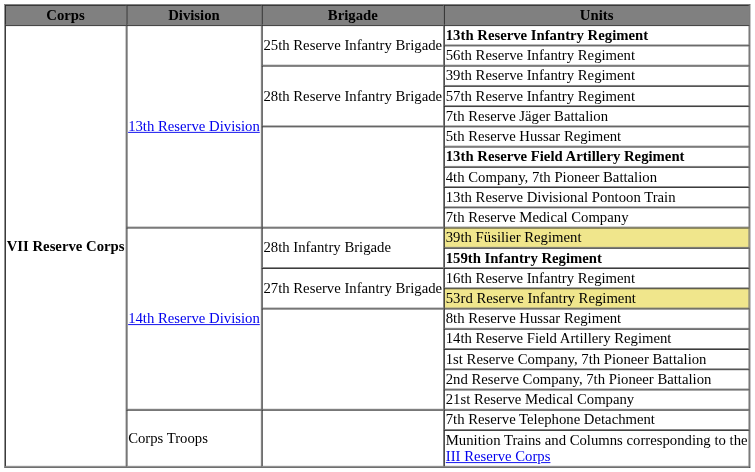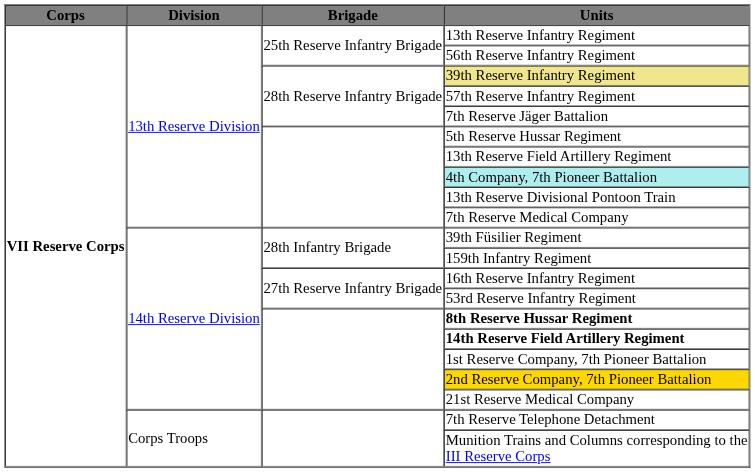(547, 35) bold -> (540, 35) normal
(540, 75) no background -> (540, 75) khaki background
(565, 156) bold -> (559, 156) normal
(551, 177) no background -> (551, 177) paleturquoise background
(514, 237) khaki background -> (514, 237) no background
(524, 257) bold -> (519, 257) normal
(541, 298) khaki background -> (541, 298) no background
(533, 318) normal -> (539, 318) bold
(559, 338) normal -> (565, 338) bold
(579, 379) no background -> (579, 379) gold background
